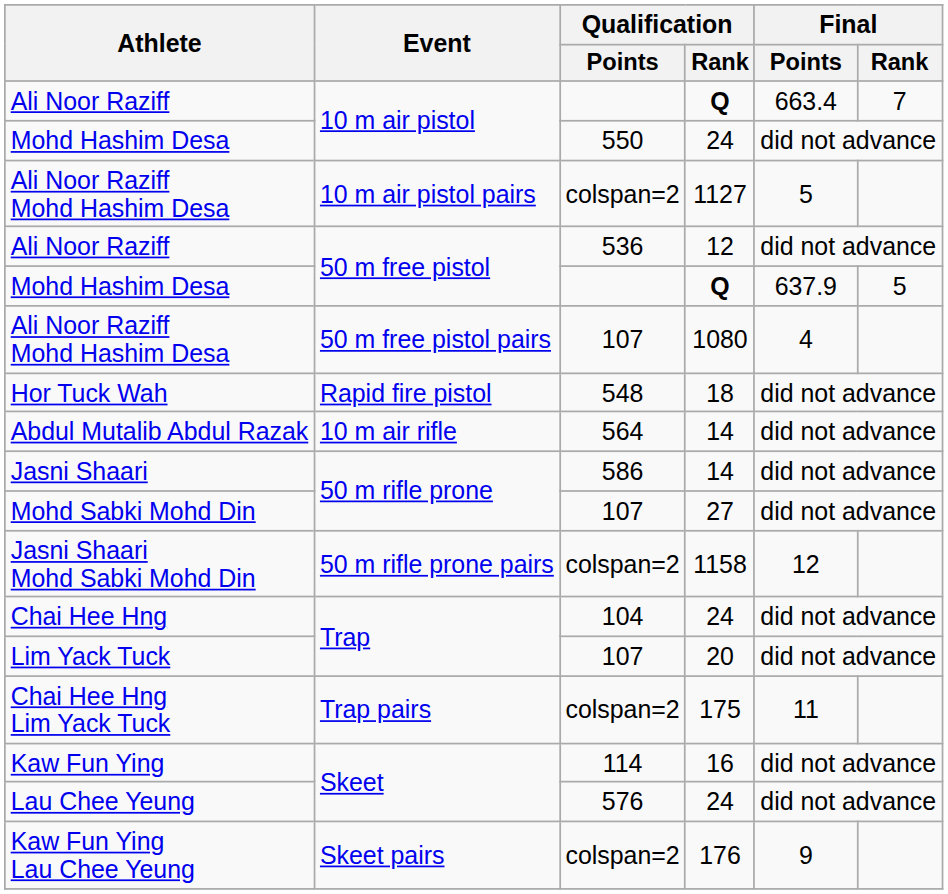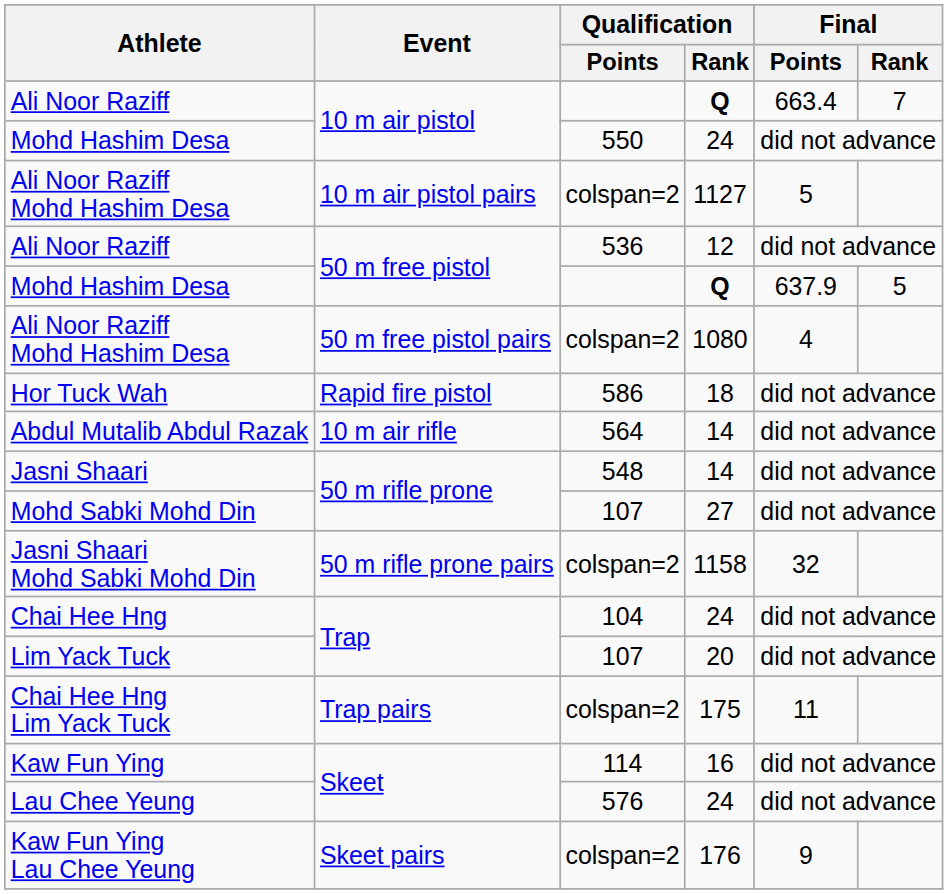(623, 340) 107 -> (623, 340) colspan=2
(623, 393) 548 -> (623, 393) 586
(623, 472) 586 -> (623, 472) 548
(806, 564) 12 -> (806, 564) 32
